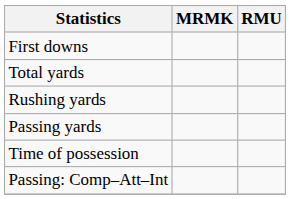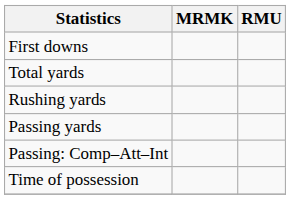rows swapped: (88, 180) <-> (74, 153)
